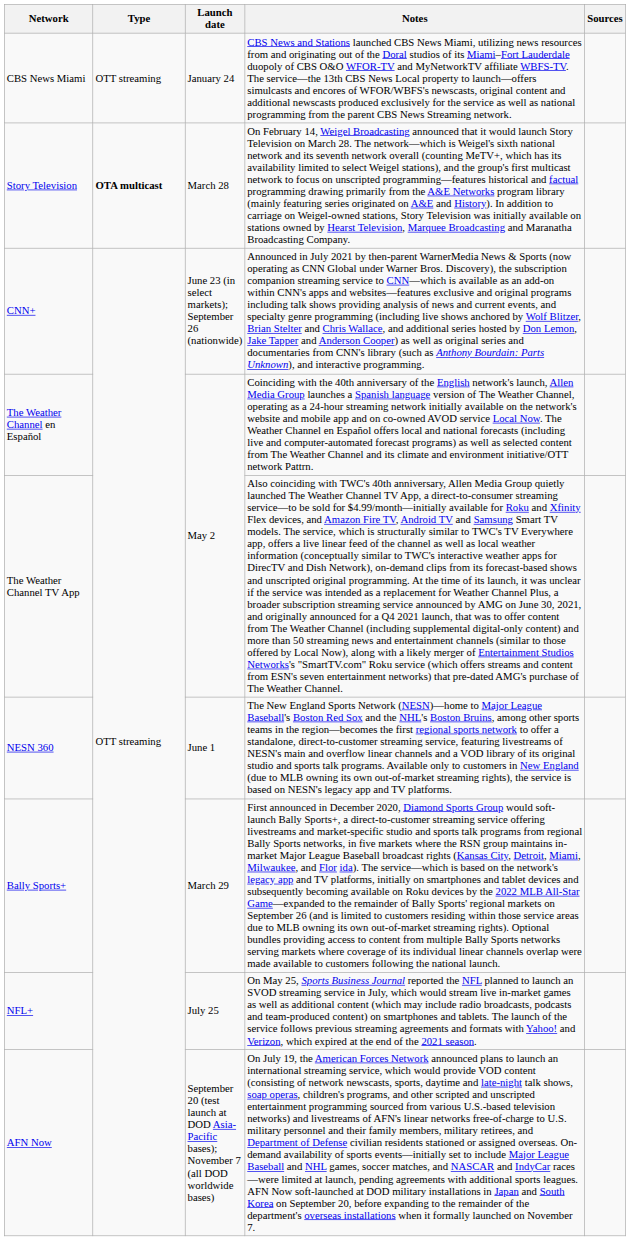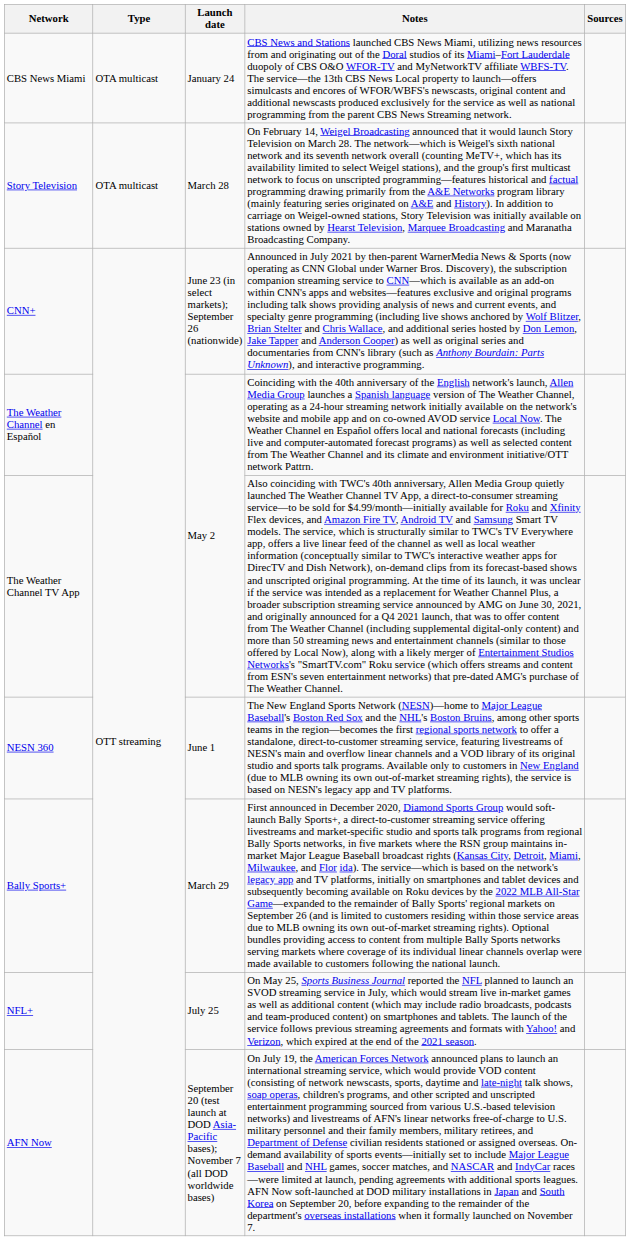(128, 78) OTT streaming -> (127, 78) OTA multicast
(129, 185) bold -> (127, 185) normal
